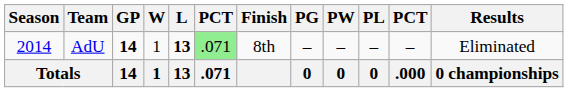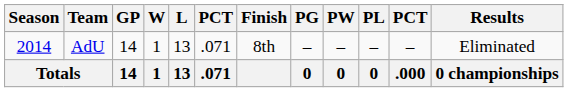(128, 45) bold -> (128, 45) normal
(182, 45) bold -> (182, 45) normal
(216, 45) lightgreen background -> (216, 45) no background
